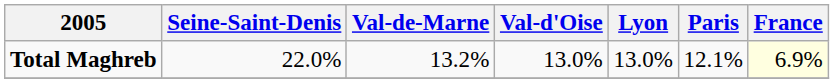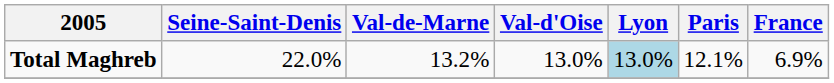(643, 59) no background -> (643, 59) lightblue background
(799, 59) lightyellow background -> (799, 59) no background
